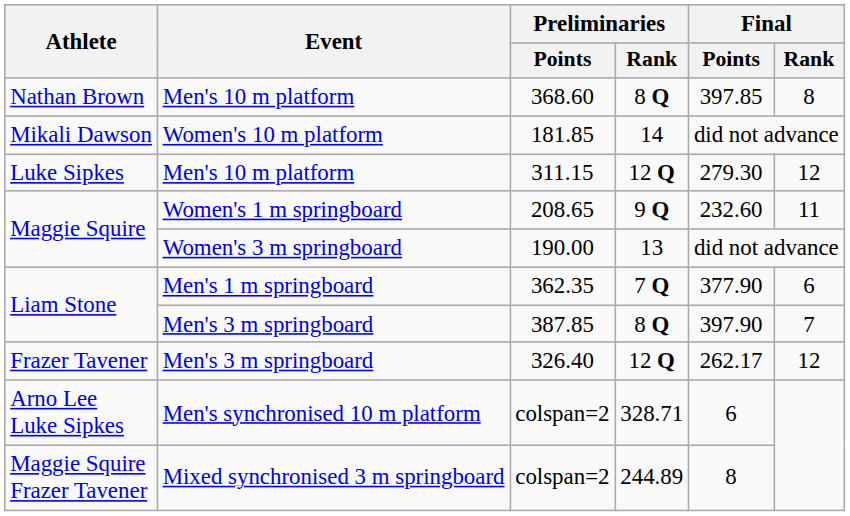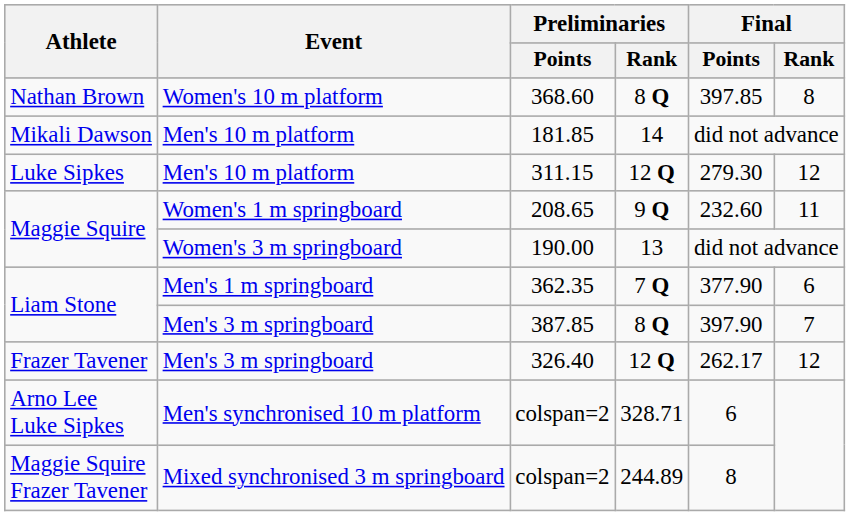(258, 97) Men's 10 m platform -> (273, 97) Women's 10 m platform
(273, 135) Women's 10 m platform -> (258, 135) Men's 10 m platform
